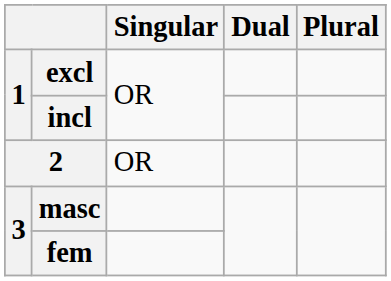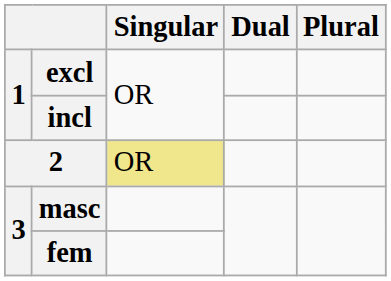(133, 162) no background -> (133, 162) khaki background
